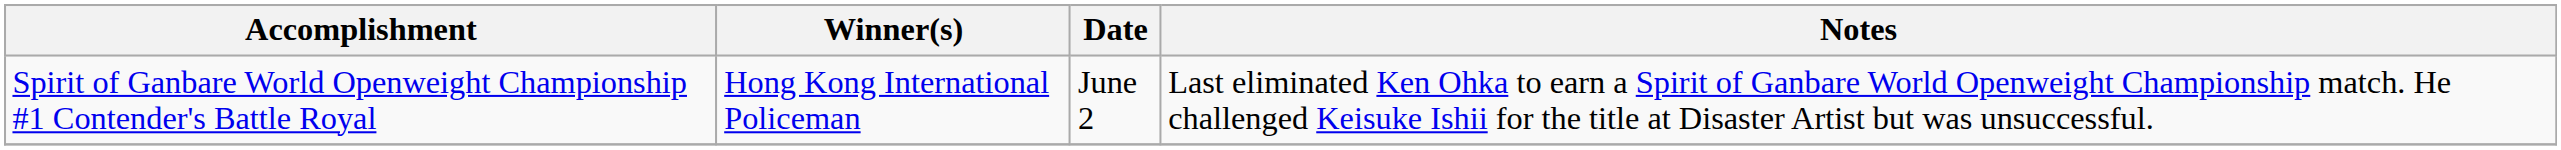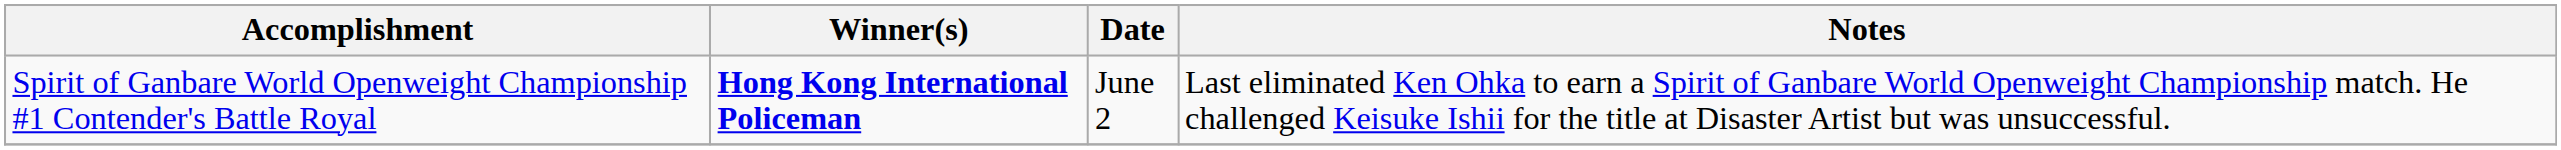(887, 99) normal -> (893, 99) bold
